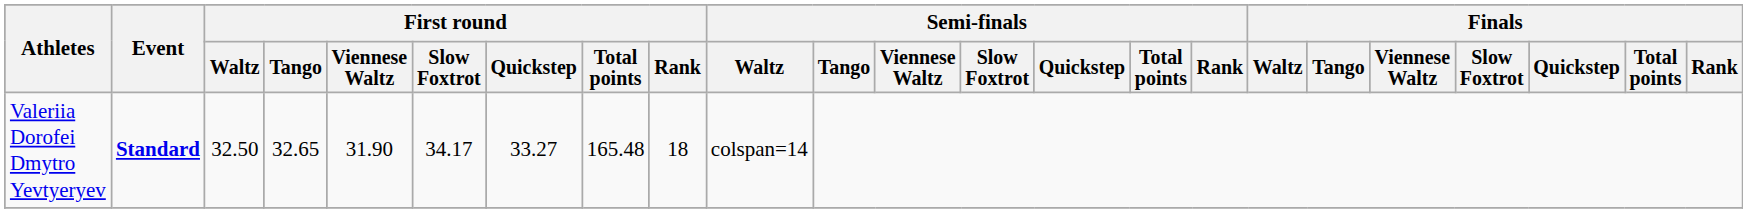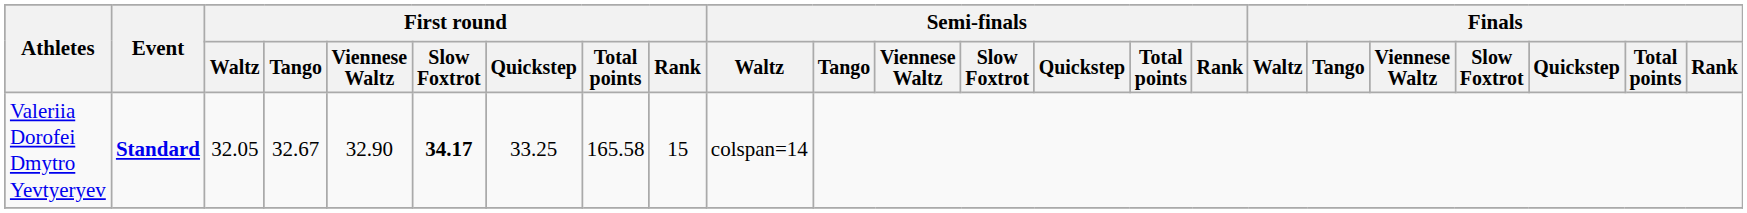(235, 150) 32.50 -> (235, 150) 32.05
(296, 150) 32.65 -> (296, 150) 32.67
(369, 150) 31.90 -> (369, 150) 32.90
(449, 150) normal -> (449, 150) bold
(534, 150) 33.27 -> (534, 150) 33.25
(616, 150) 165.48 -> (616, 150) 165.58
(678, 150) 18 -> (678, 150) 15
